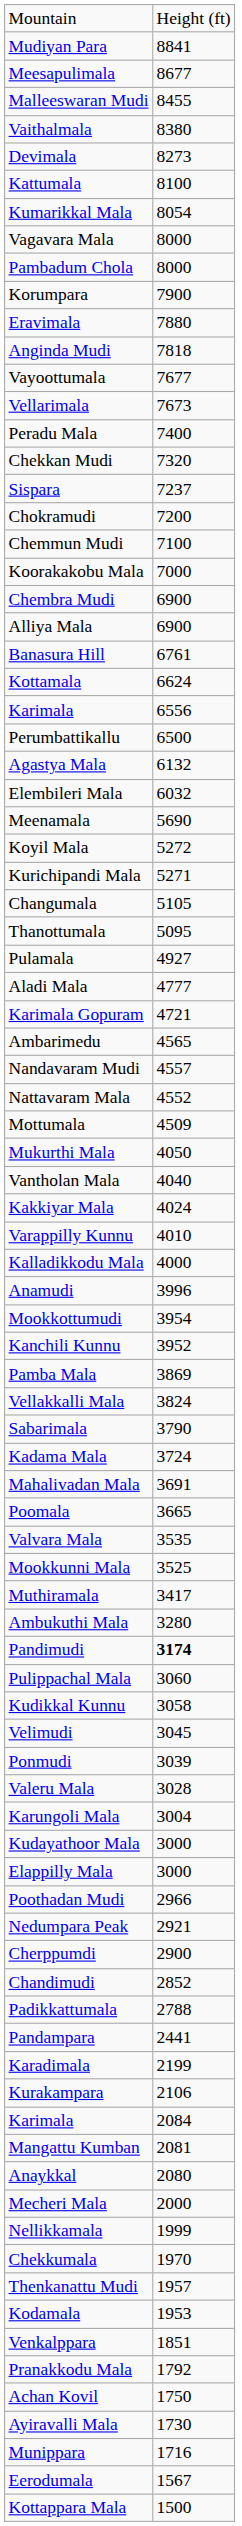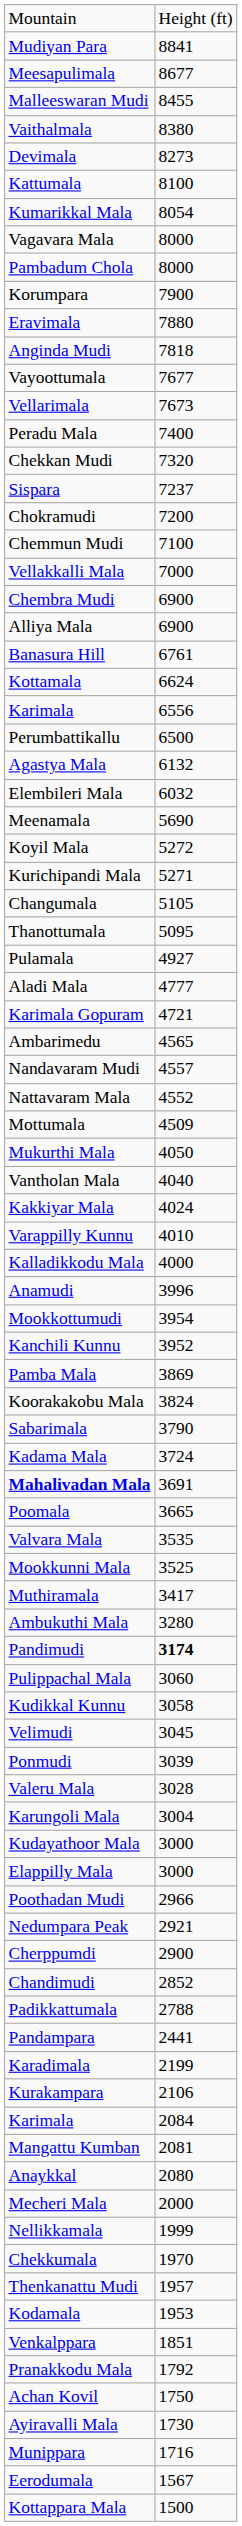(76, 571) Koorakakobu Mala -> (66, 571) Vellakkalli Mala
(66, 1401) Vellakkalli Mala -> (76, 1401) Koorakakobu Mala
(74, 1484) normal -> (80, 1484) bold
